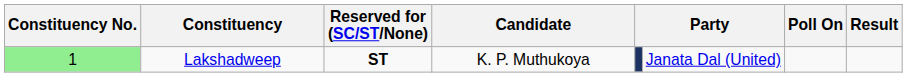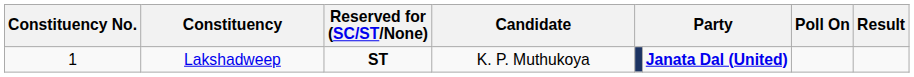(73, 59) lightgreen background -> (73, 59) no background
(713, 59) normal -> (717, 59) bold
